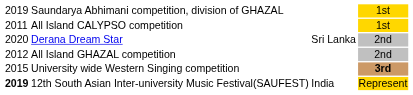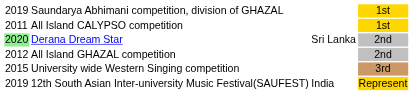(17, 40) no background -> (17, 40) lightgreen background
(383, 69) bold -> (383, 69) normal
(17, 83) bold -> (17, 83) normal
